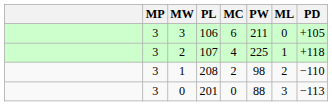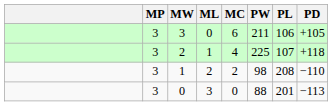columns swapped: (284, 14) <-> (209, 14)
